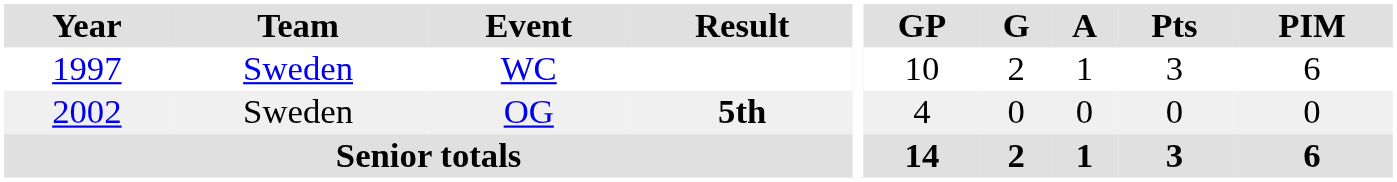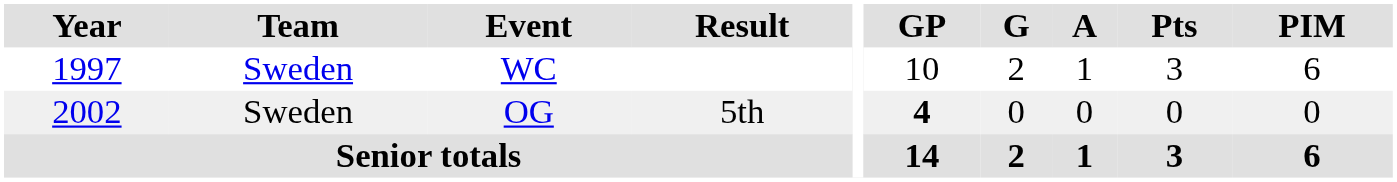(742, 111) bold -> (742, 111) normal
(922, 111) normal -> (922, 111) bold
